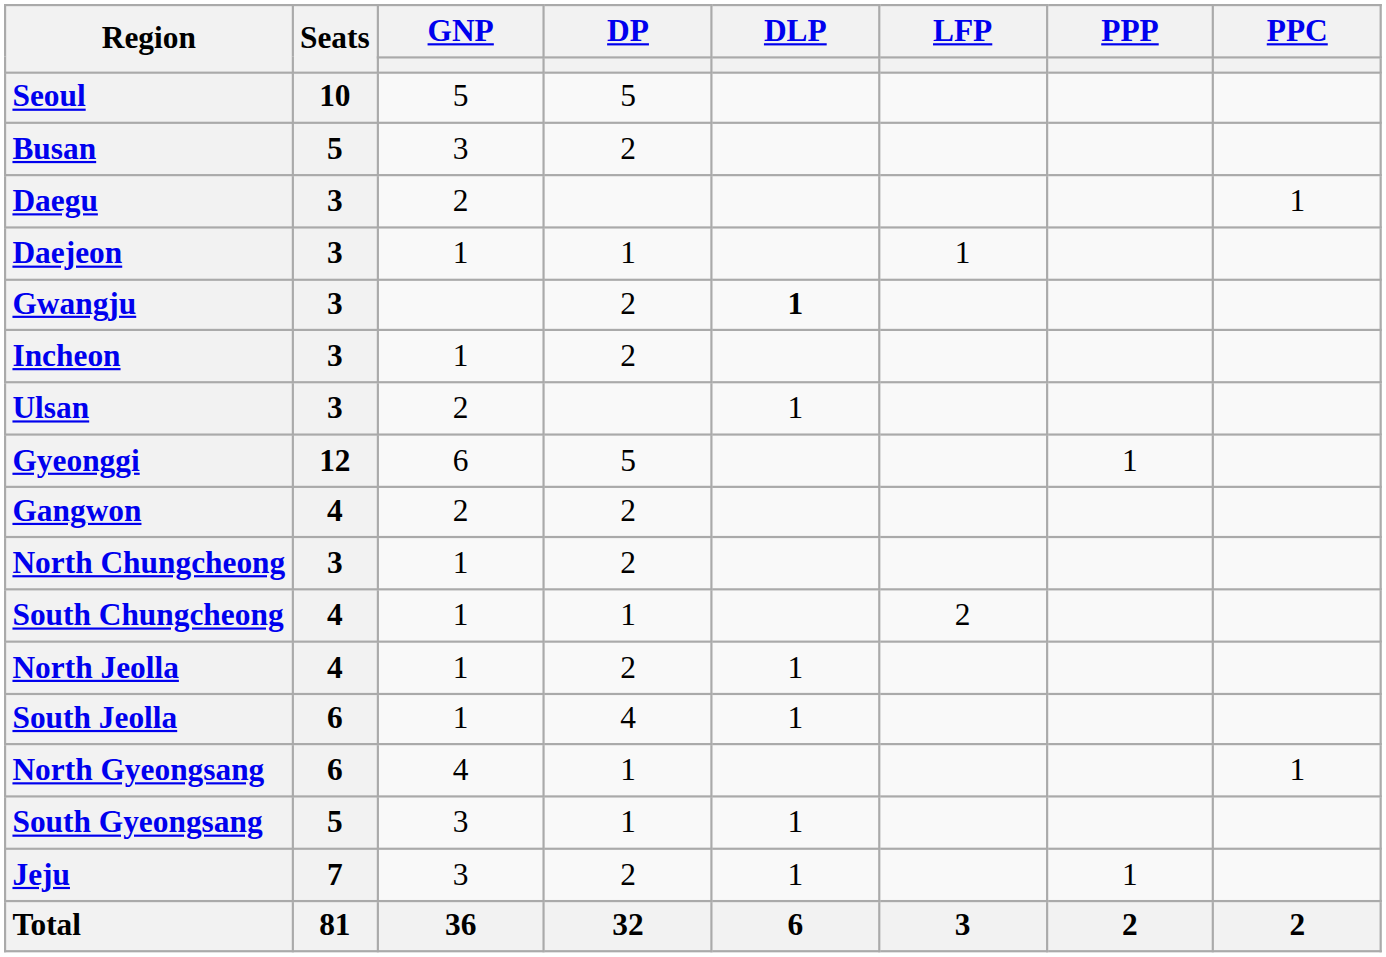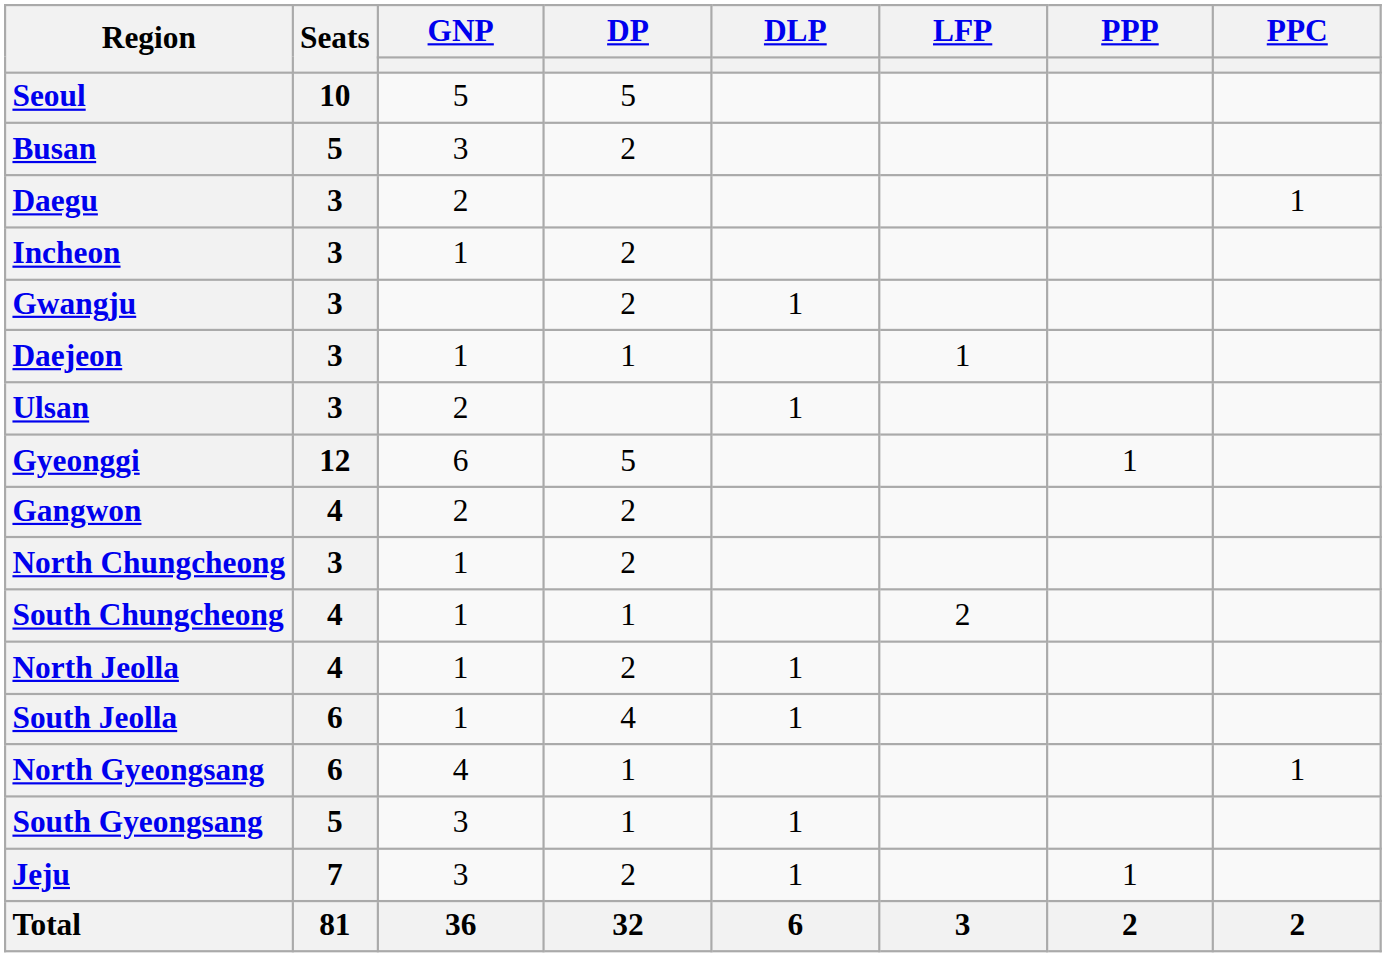rows swapped: (67, 356) <-> (67, 252)
(795, 304) bold -> (795, 304) normal
